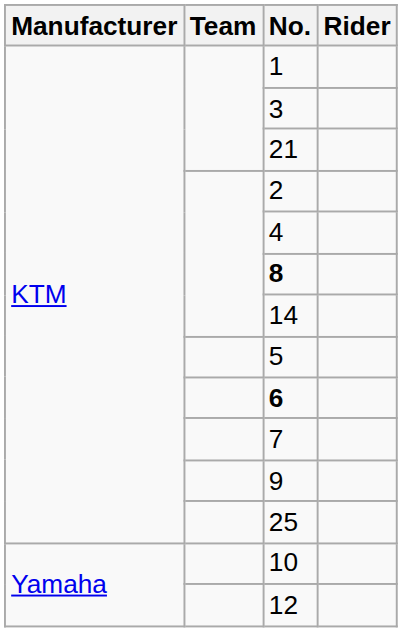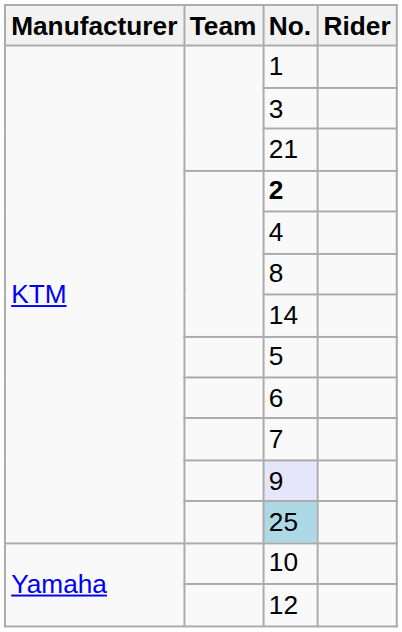(276, 191) normal -> (276, 191) bold
(276, 273) bold -> (276, 273) normal
(276, 398) bold -> (276, 398) normal
(276, 480) no background -> (276, 480) lavender background
(283, 522) no background -> (283, 522) lightblue background
